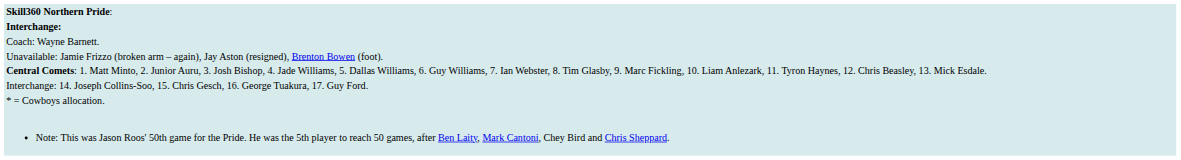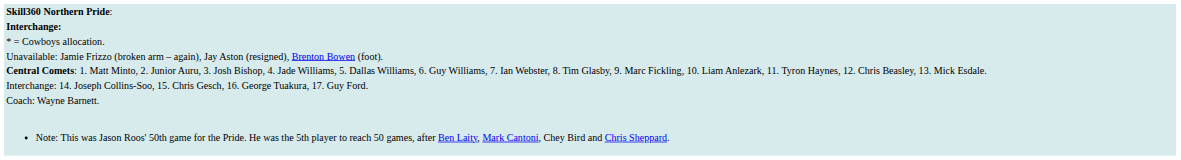(53, 41) Coach: Wayne Barnett. -> (55, 41) * = Cowboys allocation.
(55, 101) * = Cowboys allocation. -> (53, 101) Coach: Wayne Barnett.
